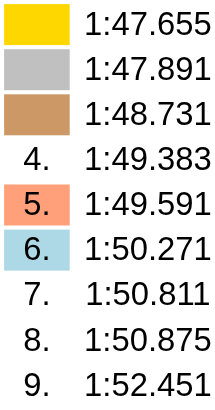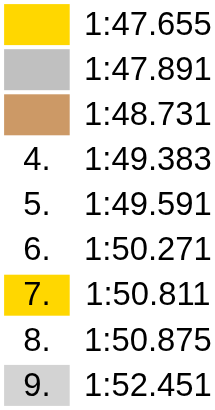(37, 204) lightsalmon background -> (37, 204) no background
(37, 249) lightblue background -> (37, 249) no background
(37, 294) no background -> (37, 294) gold background
(37, 384) no background -> (37, 384) lightgrey background
